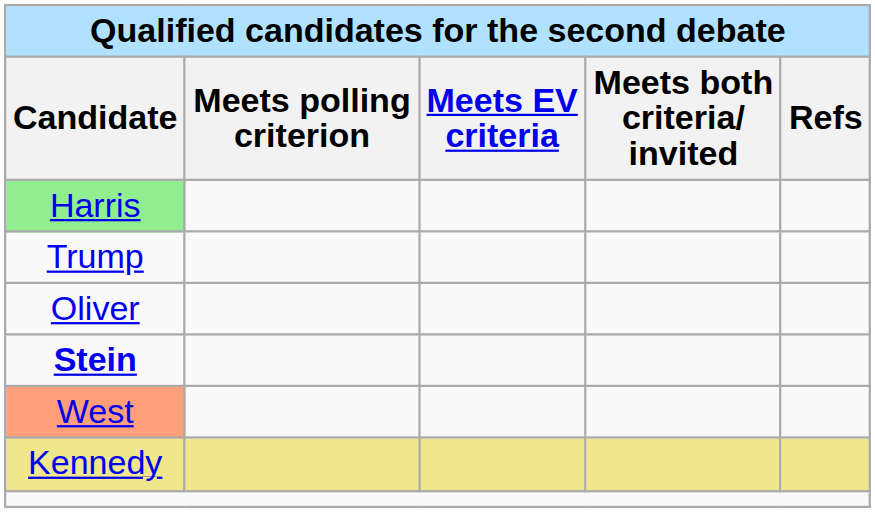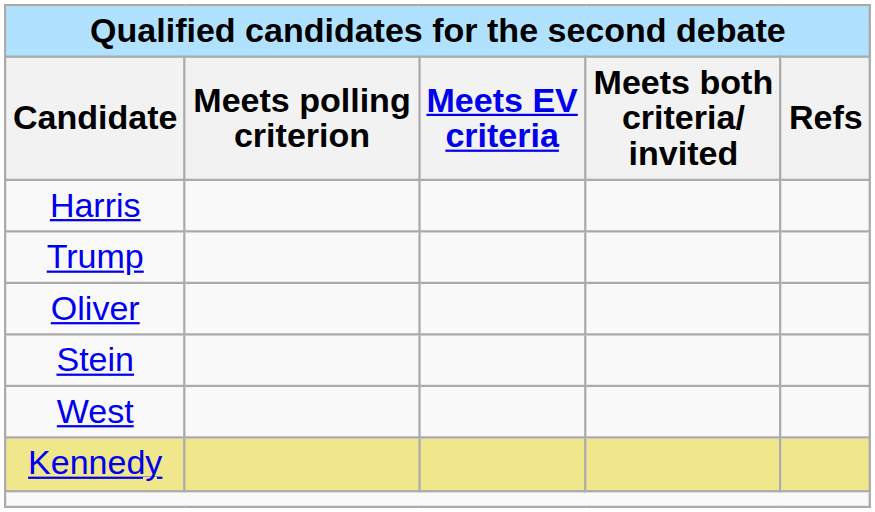(95, 205) lightgreen background -> (95, 205) no background
(95, 360) bold -> (95, 360) normal
(95, 412) lightsalmon background -> (95, 412) no background
